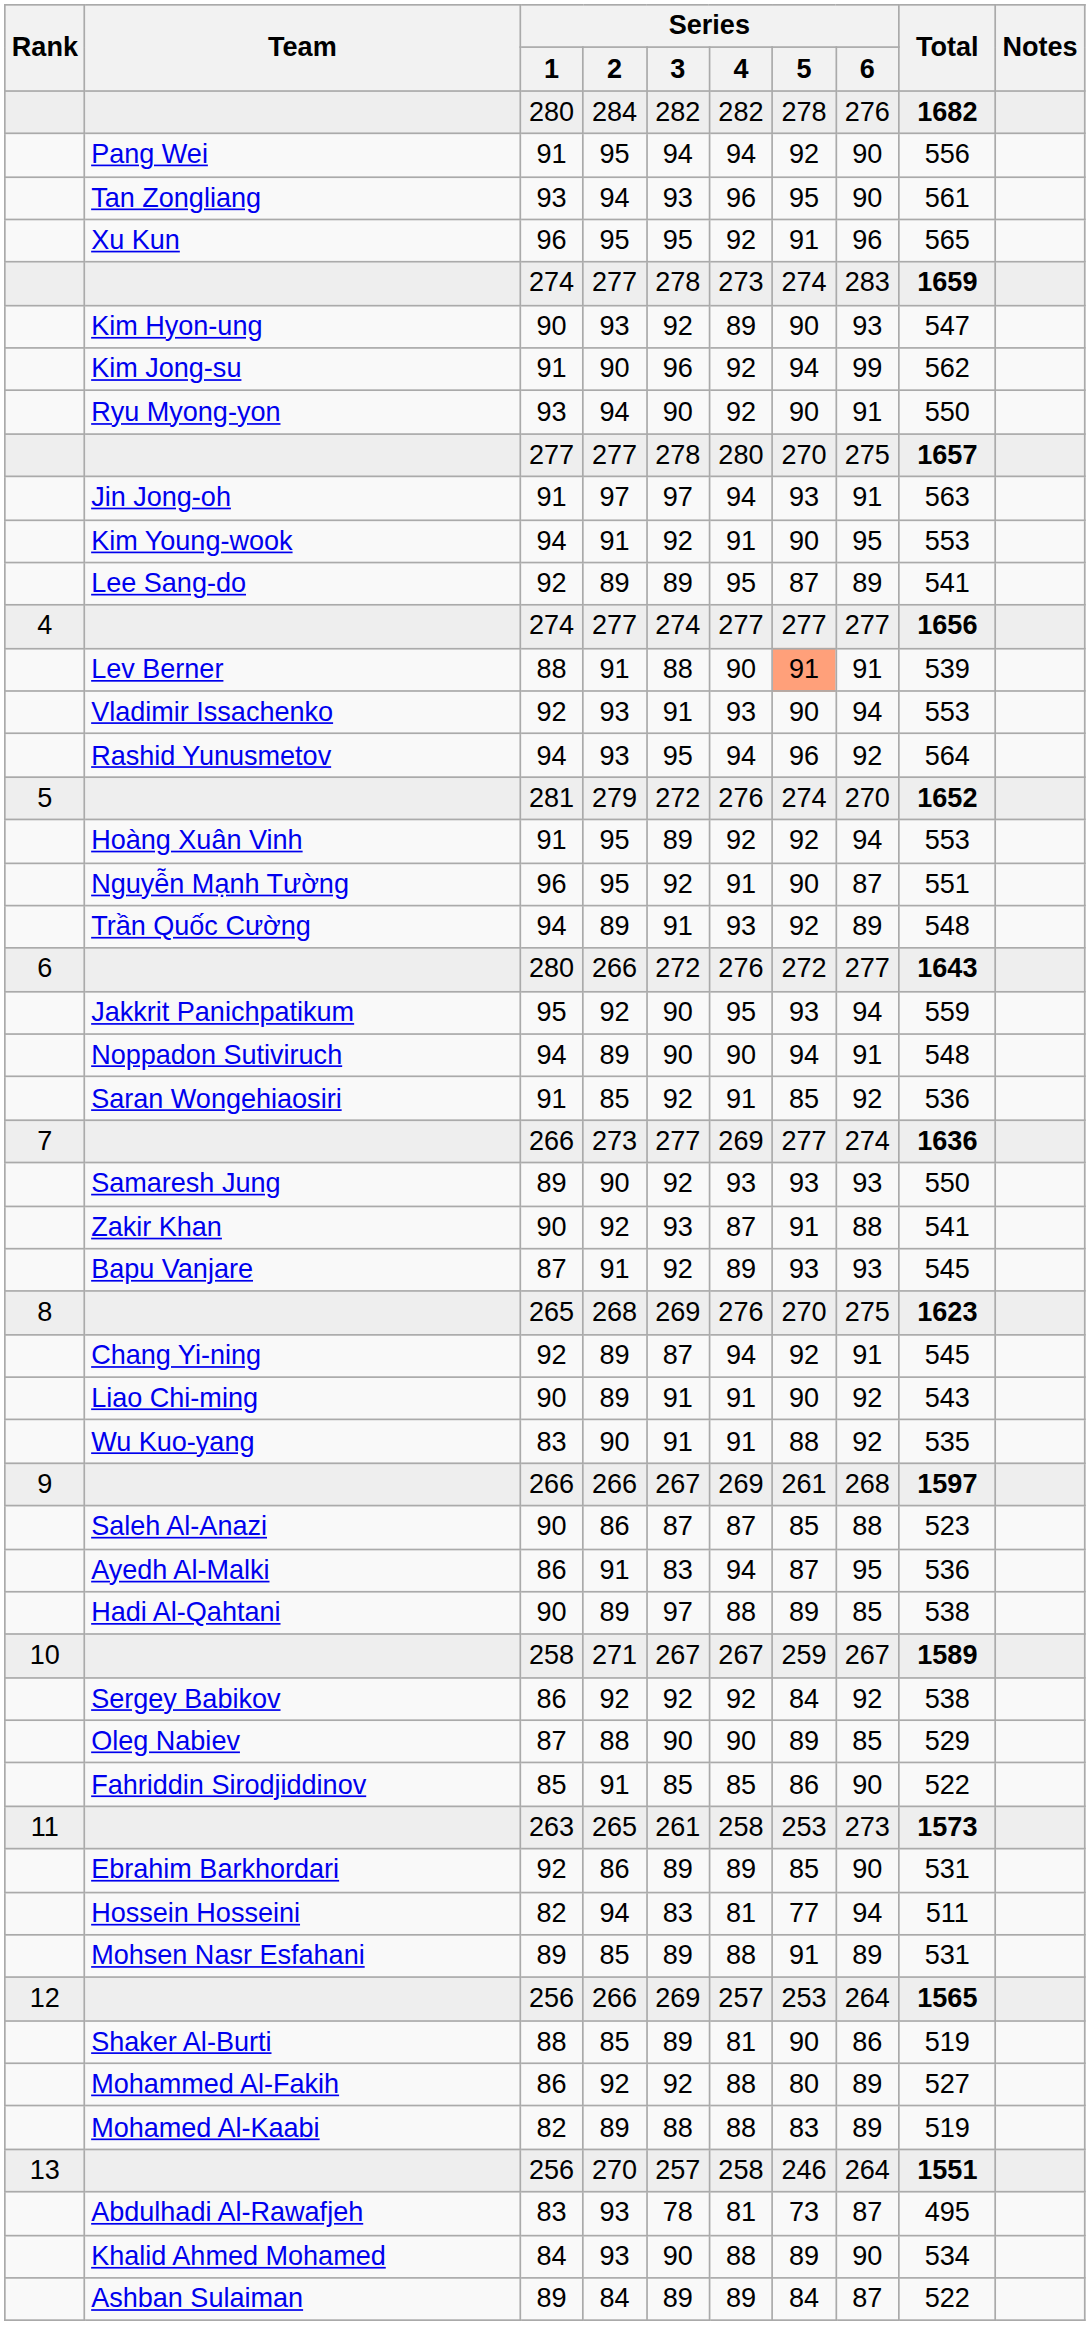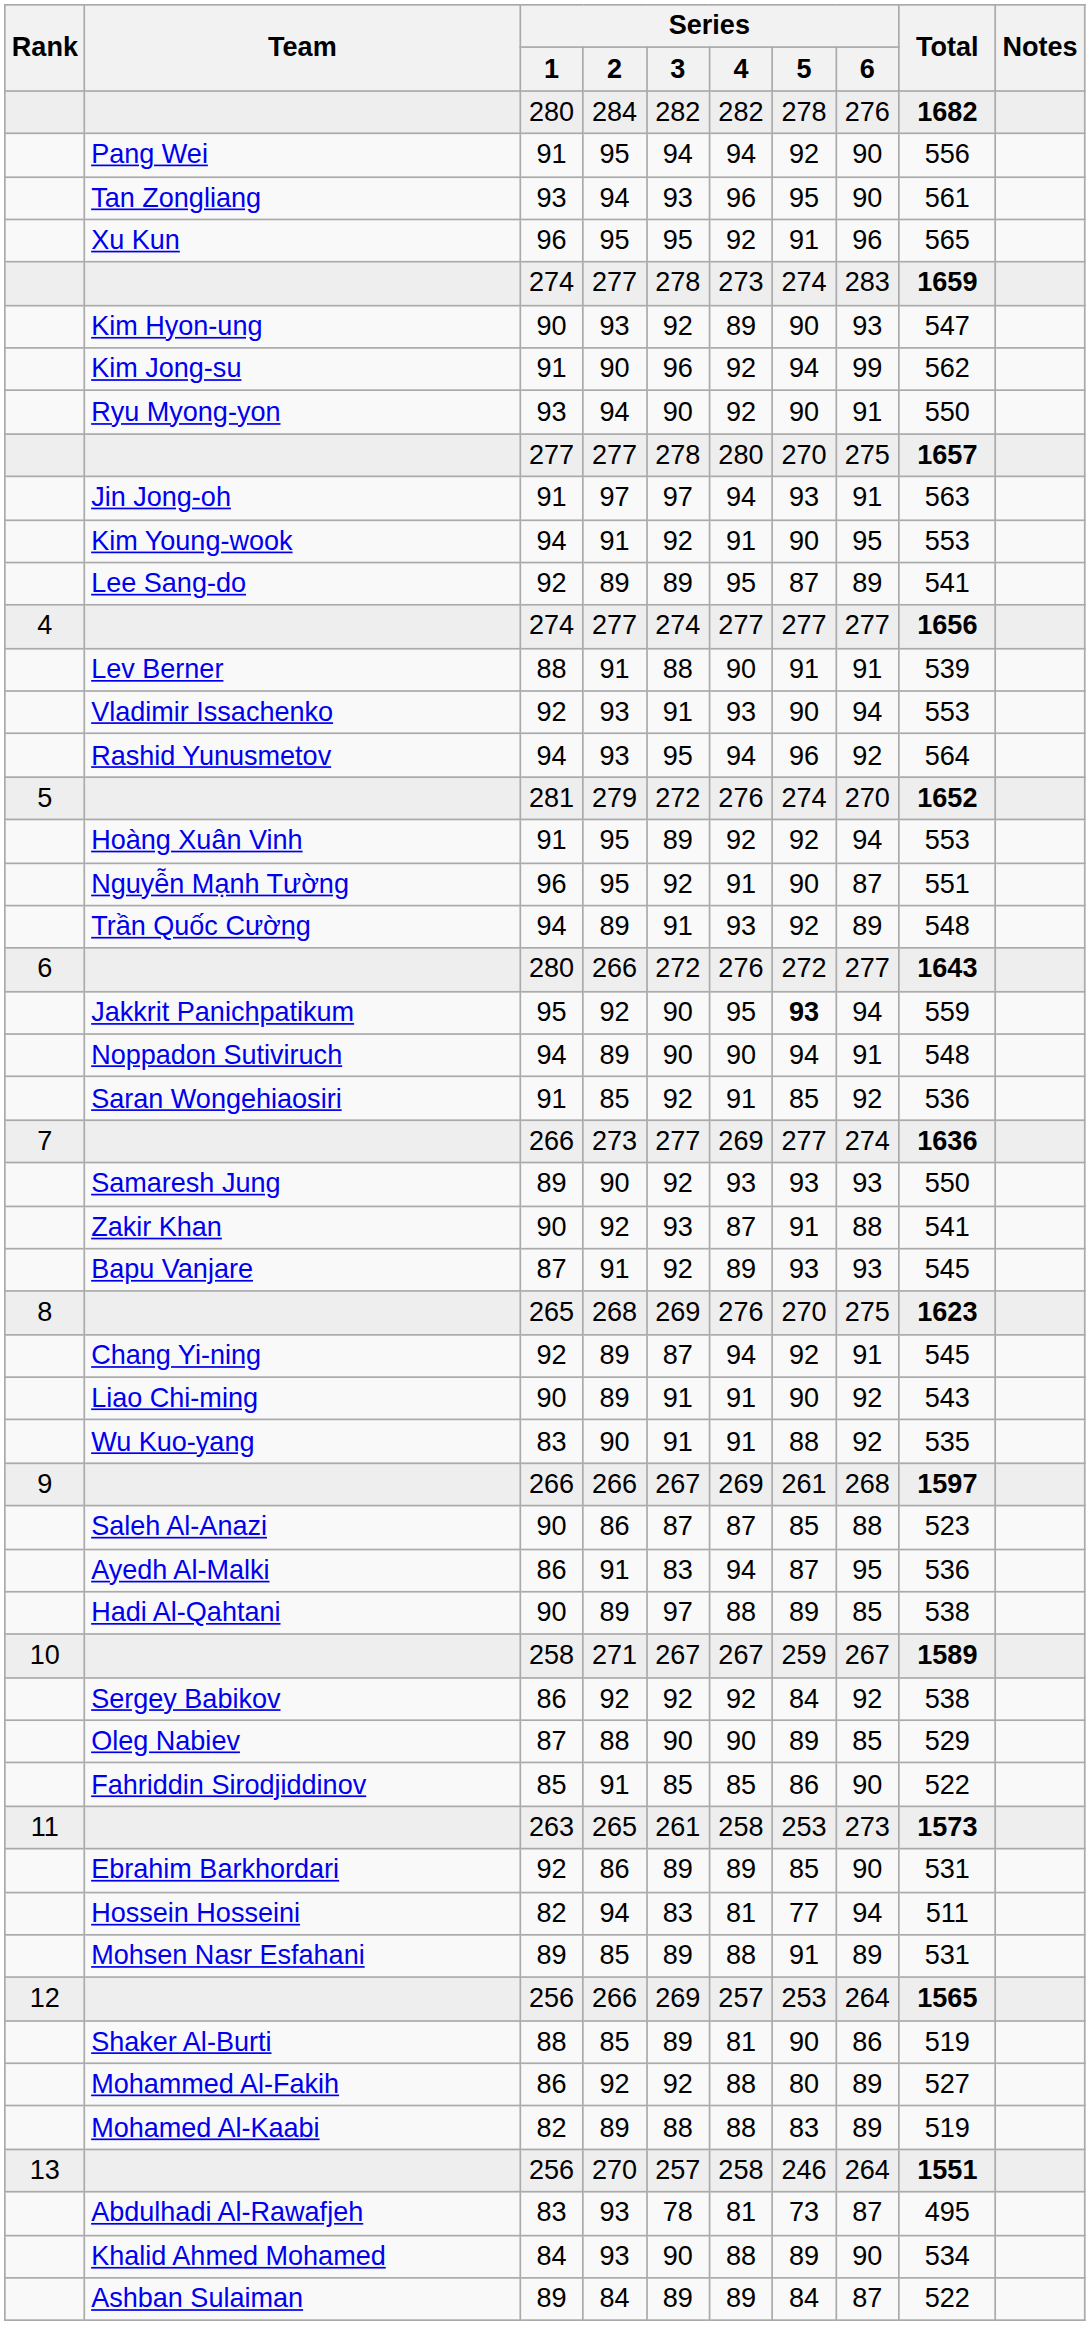(804, 669) lightsalmon background -> (804, 669) no background
(804, 1012) normal -> (804, 1012) bold
